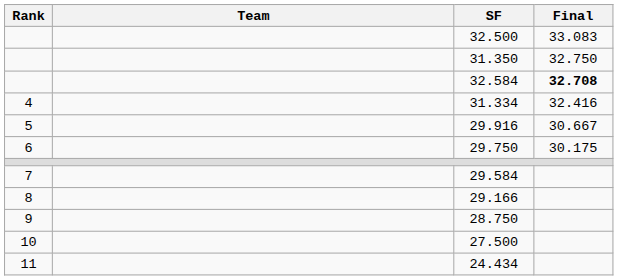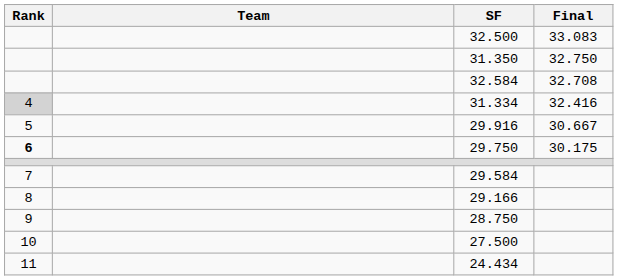(573, 82) bold -> (573, 82) normal
(29, 104) no background -> (29, 104) lightgrey background
(29, 148) normal -> (29, 148) bold
